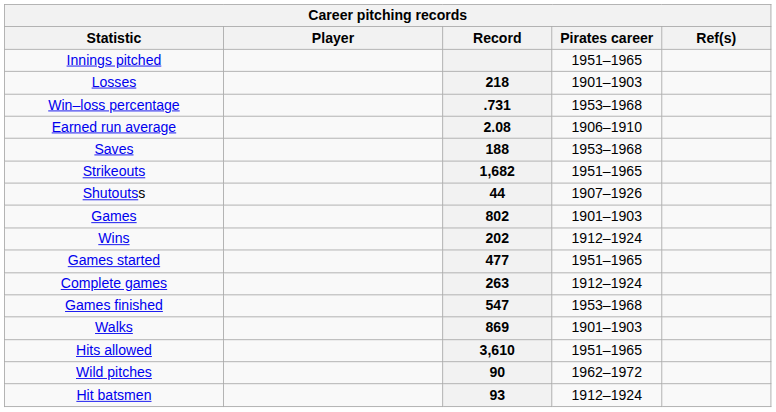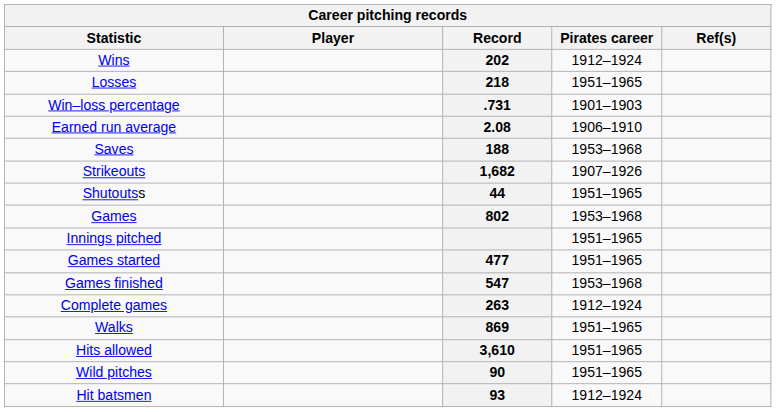rows swapped: (114, 238) <-> (114, 60)
(607, 82) 1901–1903 -> (607, 82) 1951–1965
(607, 104) 1953–1968 -> (607, 104) 1901–1903
(607, 171) 1951–1965 -> (607, 171) 1907–1926
(607, 194) 1907–1926 -> (607, 194) 1951–1965
(607, 216) 1901–1903 -> (607, 216) 1953–1968
rows swapped: (114, 305) <-> (114, 283)
(607, 328) 1901–1903 -> (607, 328) 1951–1965
(607, 372) 1962–1972 -> (607, 372) 1951–1965
